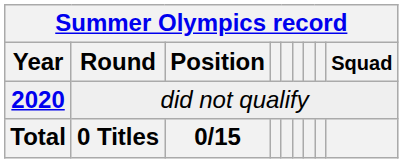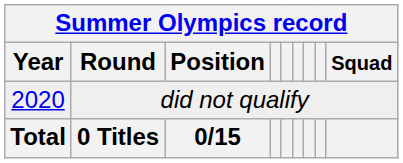(38, 99) bold -> (38, 99) normal
